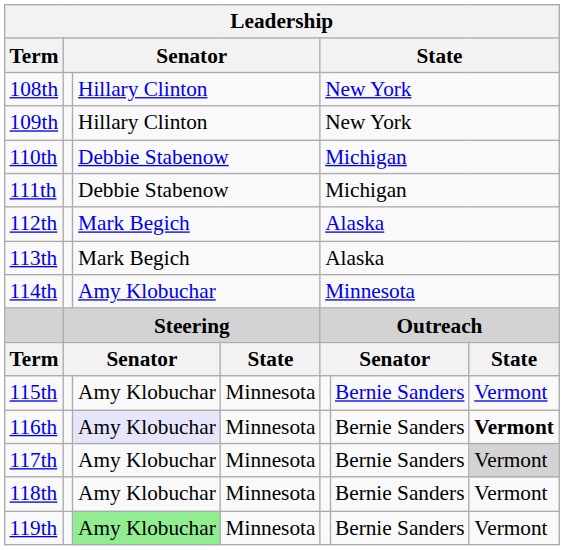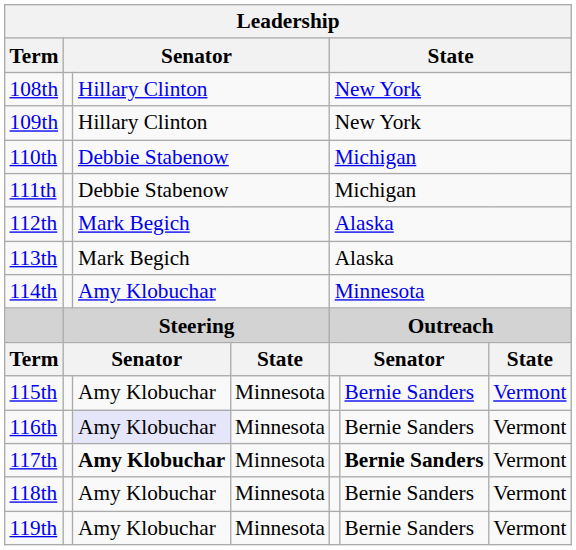(514, 426) bold -> (530, 426) normal
(147, 460) normal -> (152, 460) bold
(400, 460) normal -> (414, 460) bold
(511, 460) lightgrey background -> (530, 460) no background
(147, 527) lightgreen background -> (147, 527) no background
